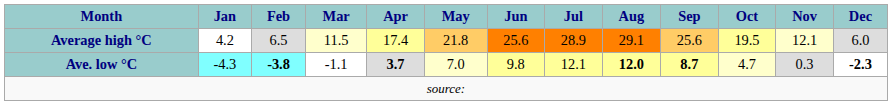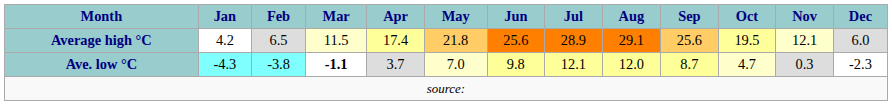(279, 64) bold -> (279, 64) normal
(336, 64) normal -> (336, 64) bold
(396, 64) bold -> (396, 64) normal
(631, 64) bold -> (631, 64) normal
(689, 64) bold -> (689, 64) normal
(860, 64) bold -> (860, 64) normal
